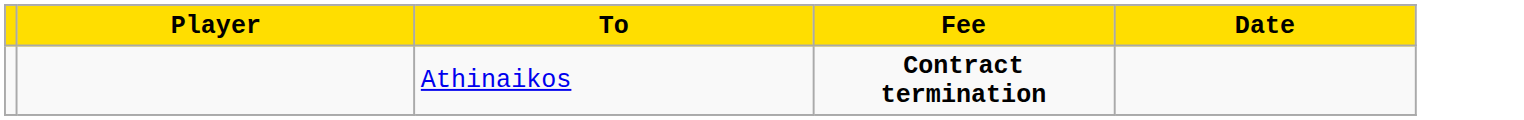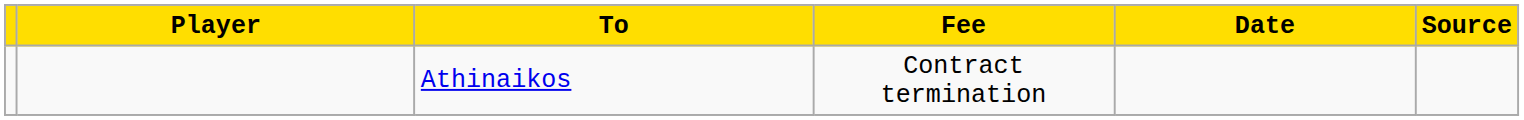+ column: (1467, 25)
(963, 81) bold -> (963, 81) normal
